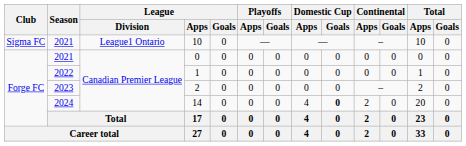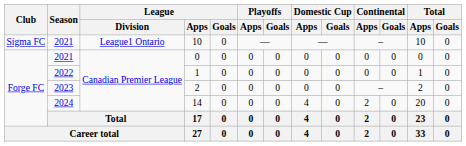(338, 103) bold -> (338, 103) normal
